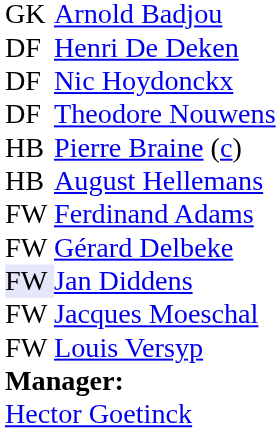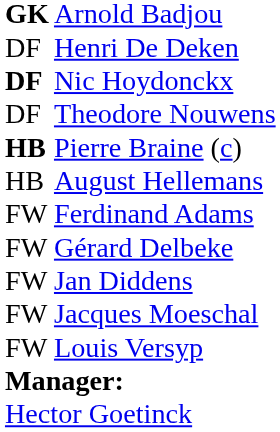(25, 14) normal -> (27, 14) bold
(23, 80) normal -> (24, 80) bold
(25, 147) normal -> (25, 147) bold
(26, 280) lavender background -> (26, 280) no background
